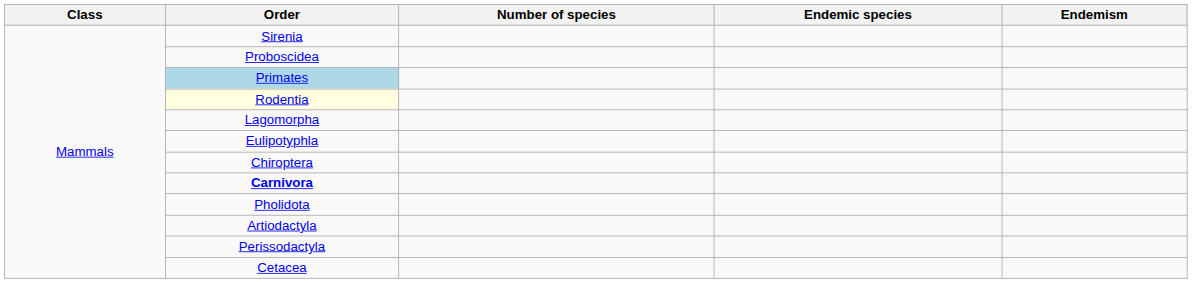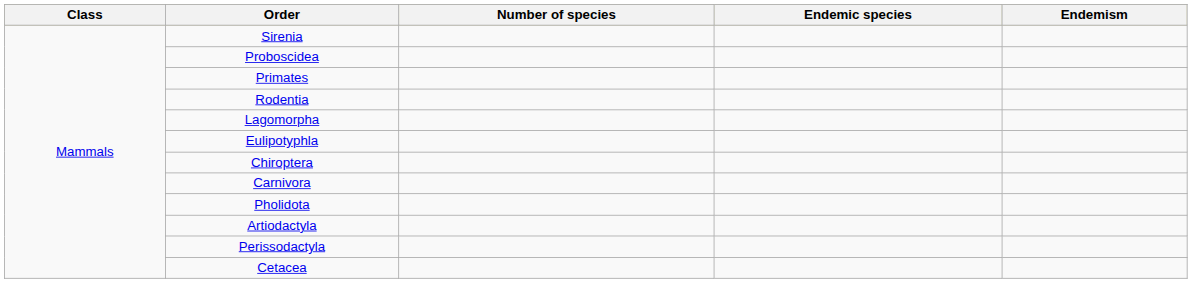(282, 78) lightblue background -> (282, 78) no background
(282, 99) lightyellow background -> (282, 99) no background
(282, 183) bold -> (282, 183) normal
